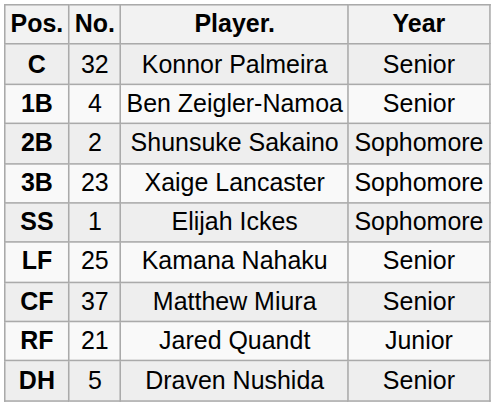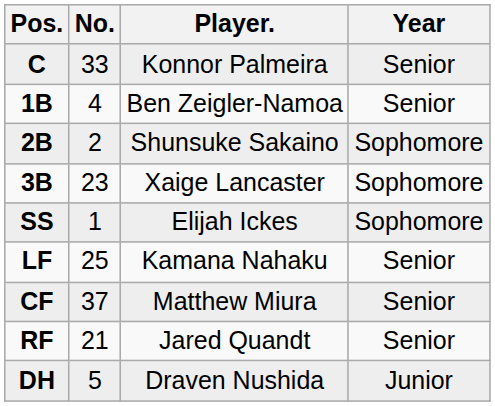(95, 63) 32 -> (95, 63) 33
(419, 340) Junior -> (419, 340) Senior
(419, 380) Senior -> (419, 380) Junior
